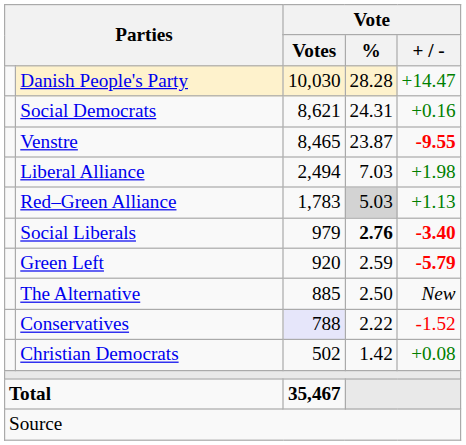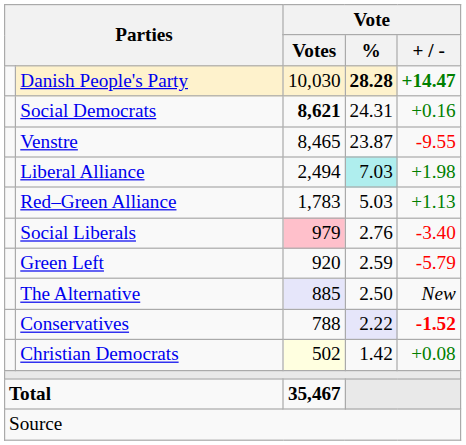(371, 80) normal -> (371, 80) bold
(429, 80) normal -> (429, 80) bold
(319, 111) normal -> (319, 111) bold
(436, 141) bold -> (436, 141) normal
(376, 171) no background -> (376, 171) paleturquoise background
(376, 202) lightgrey background -> (376, 202) no background
(326, 232) no background -> (326, 232) pink background
(376, 232) bold -> (376, 232) normal
(436, 232) bold -> (436, 232) normal
(436, 263) bold -> (436, 263) normal
(326, 293) no background -> (326, 293) lavender background
(326, 324) lavender background -> (326, 324) no background
(376, 324) no background -> (376, 324) lavender background
(436, 324) normal -> (436, 324) bold
(326, 354) no background -> (326, 354) lightyellow background
